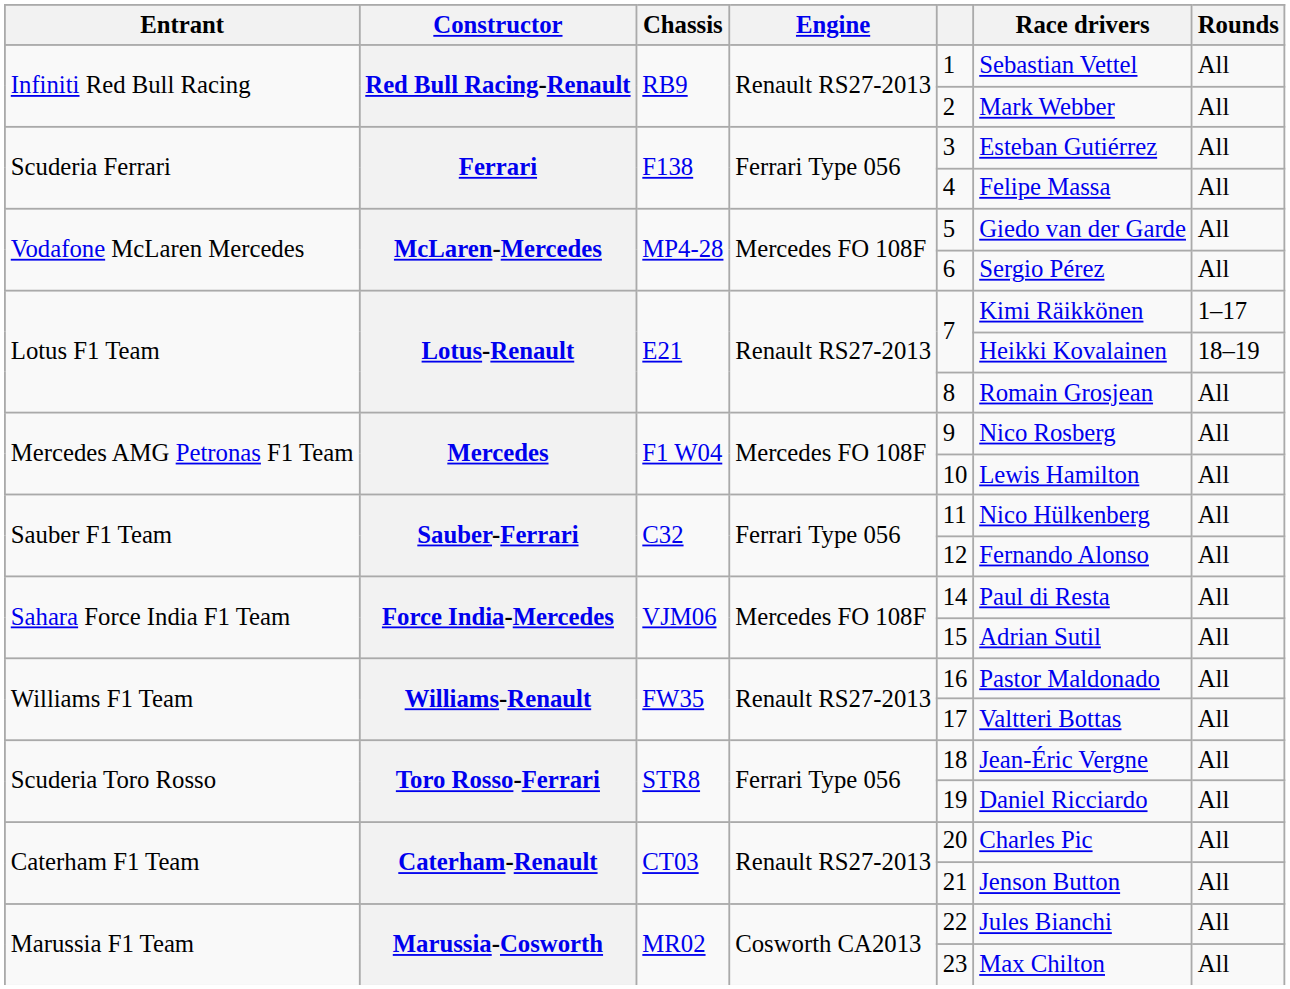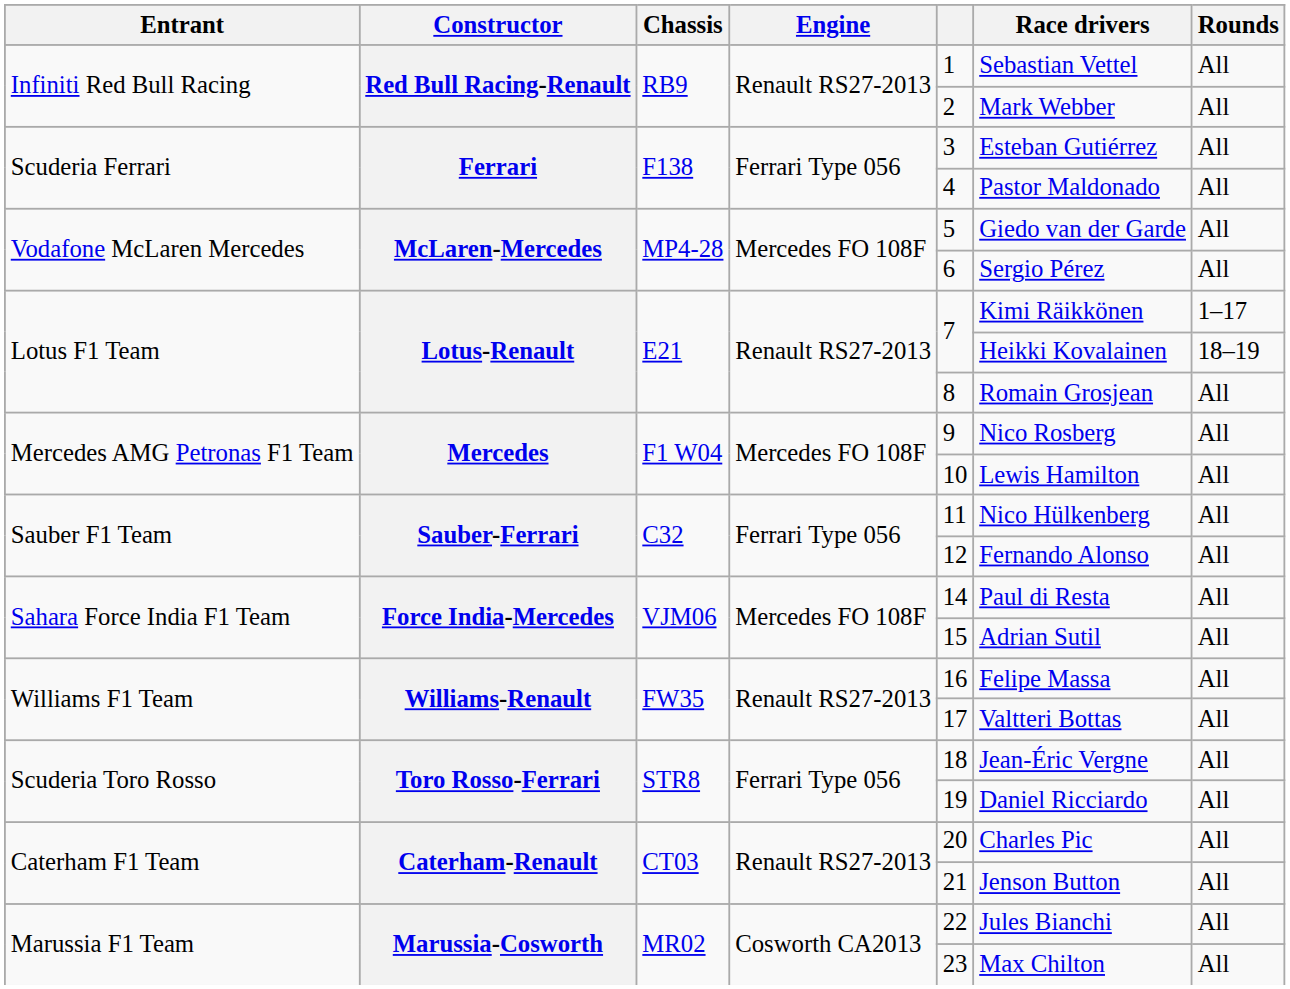(1045, 187) Felipe Massa -> (1070, 187) Pastor Maldonado
(1070, 677) Pastor Maldonado -> (1045, 677) Felipe Massa
